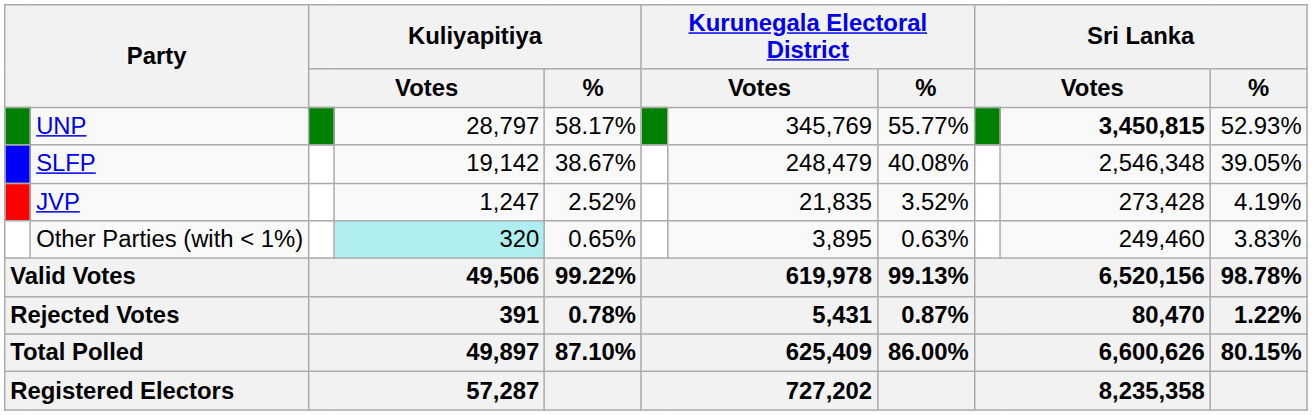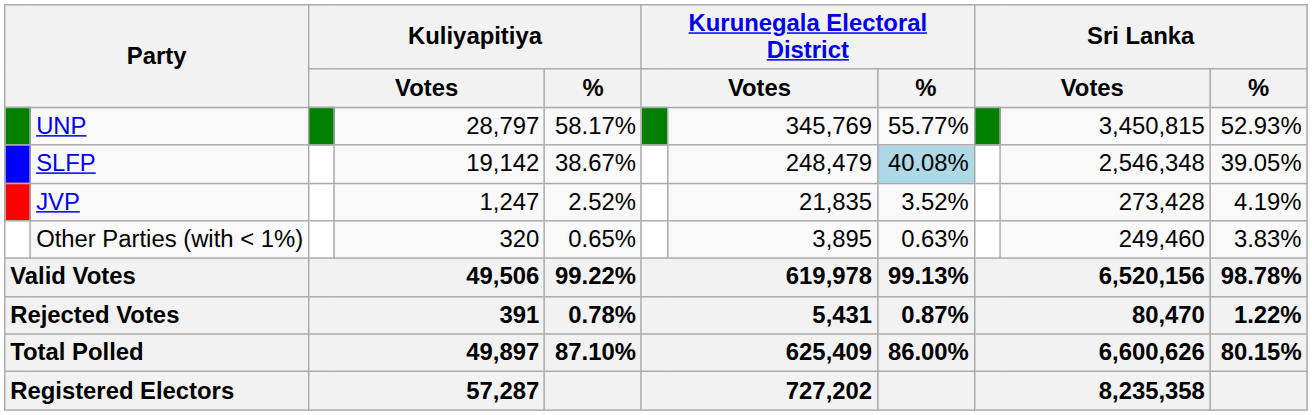(1152, 125) bold -> (1152, 125) normal
(928, 163) no background -> (928, 163) lightblue background
(519, 239) paleturquoise background -> (519, 239) no background
